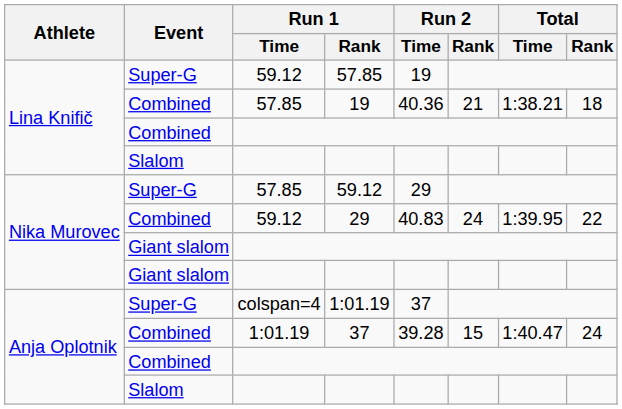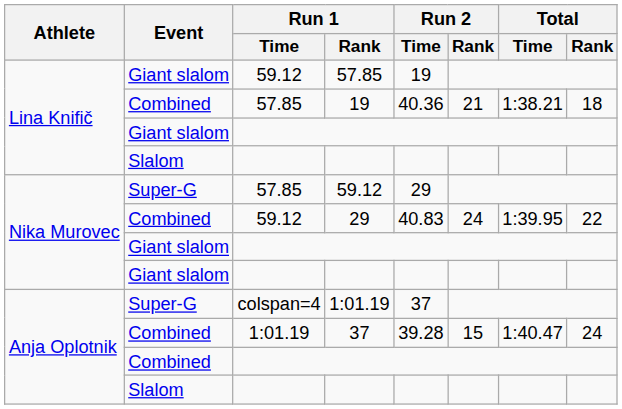(162, 75) Super-G -> (179, 75) Giant slalom
(170, 132) Combined -> (179, 132) Giant slalom
